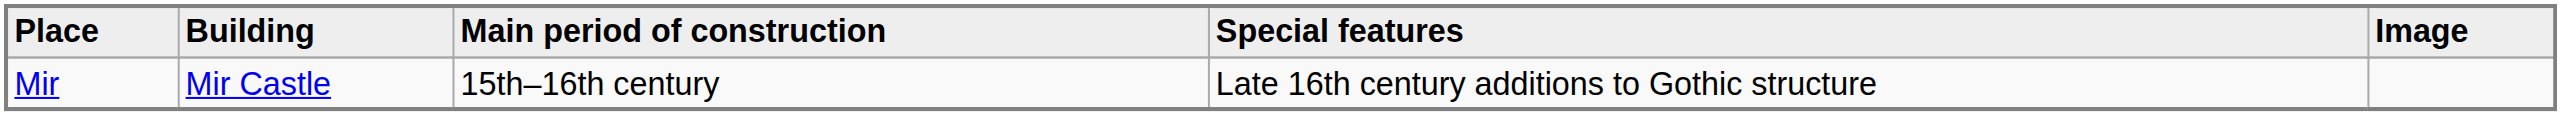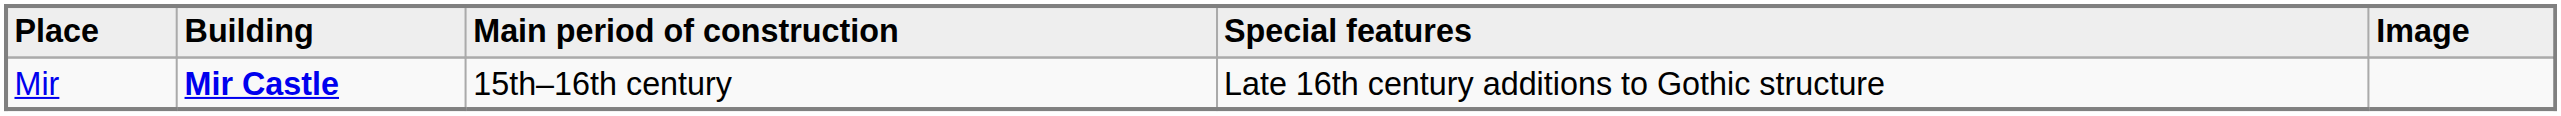(258, 83) normal -> (262, 83) bold
